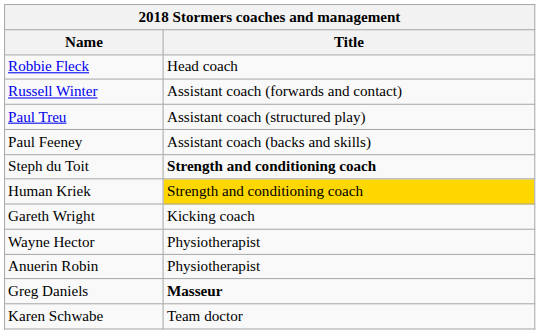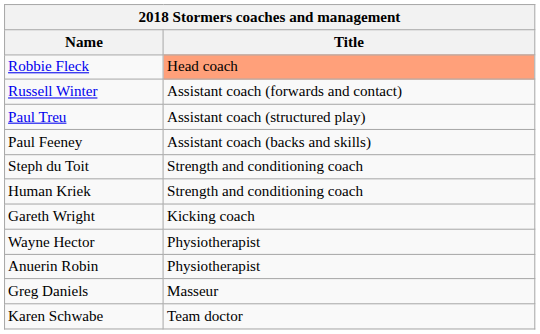(202, 67) no background -> (202, 67) lightsalmon background
(272, 166) bold -> (265, 166) normal
(265, 191) gold background -> (265, 191) no background
(195, 291) bold -> (193, 291) normal
